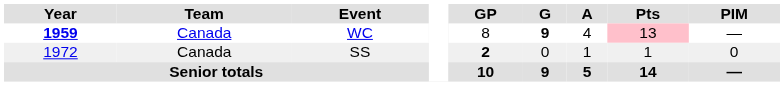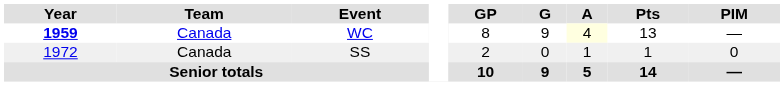(545, 33) bold -> (545, 33) normal
(587, 33) no background -> (587, 33) lightyellow background
(648, 33) pink background -> (648, 33) no background
(486, 52) bold -> (486, 52) normal
